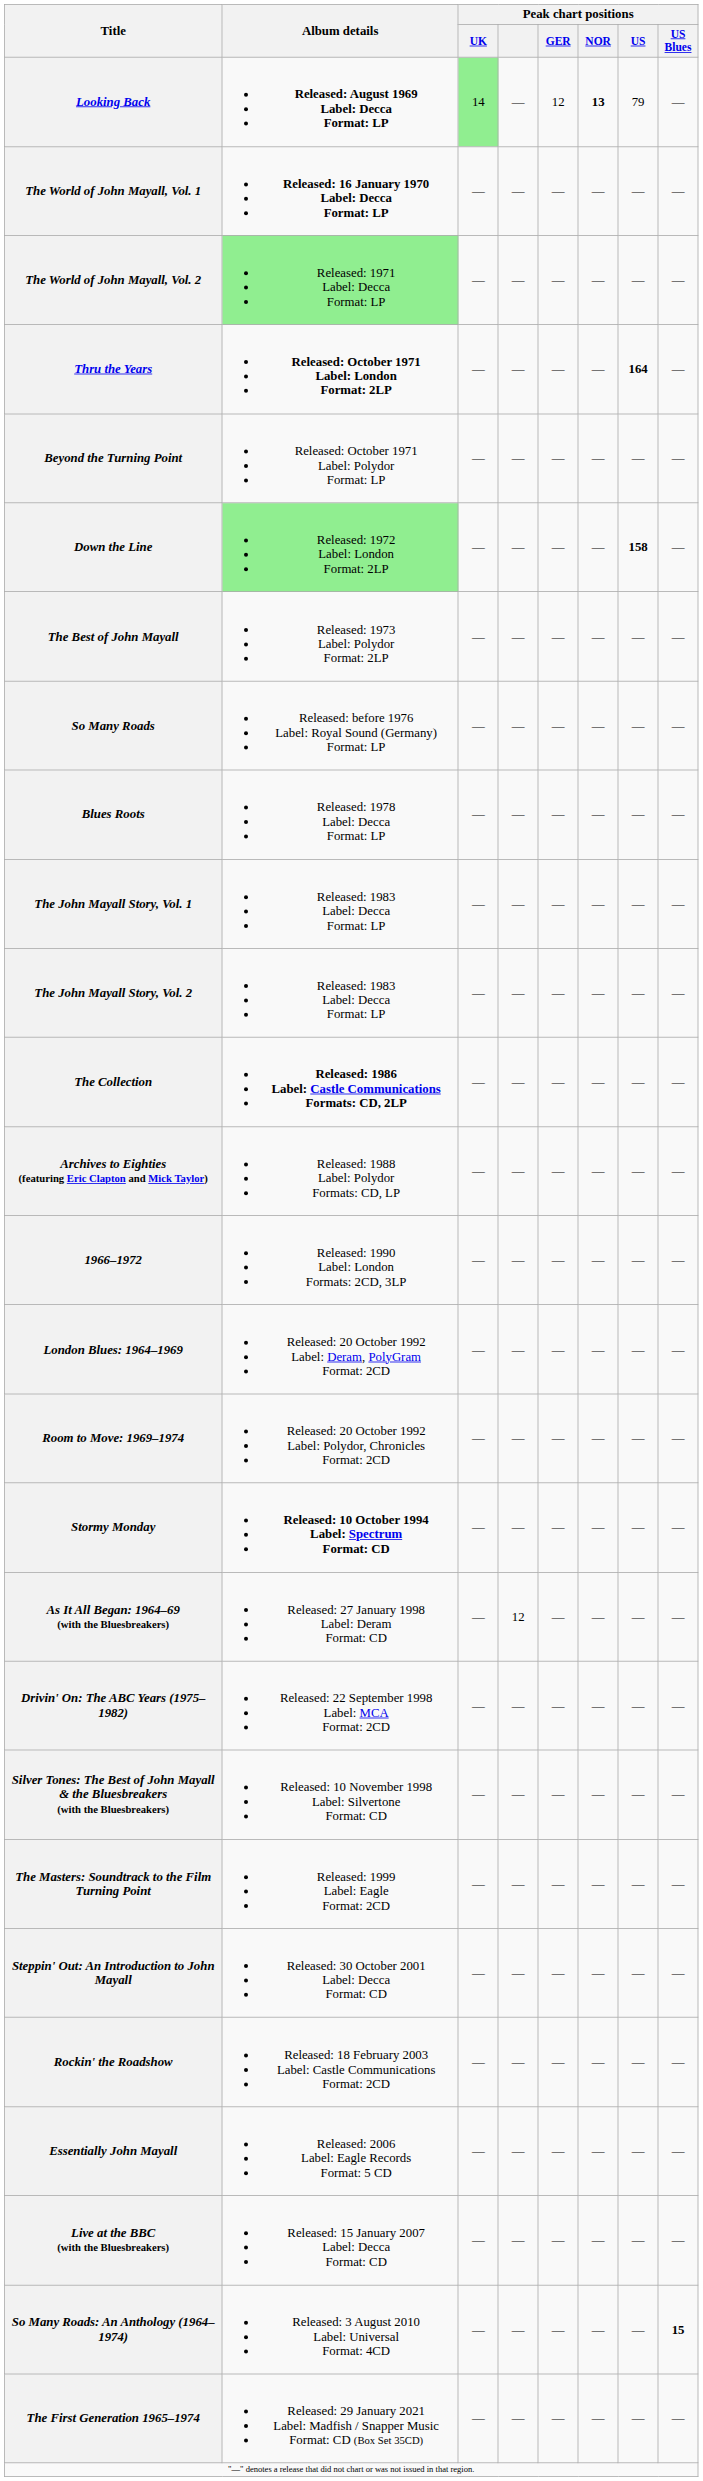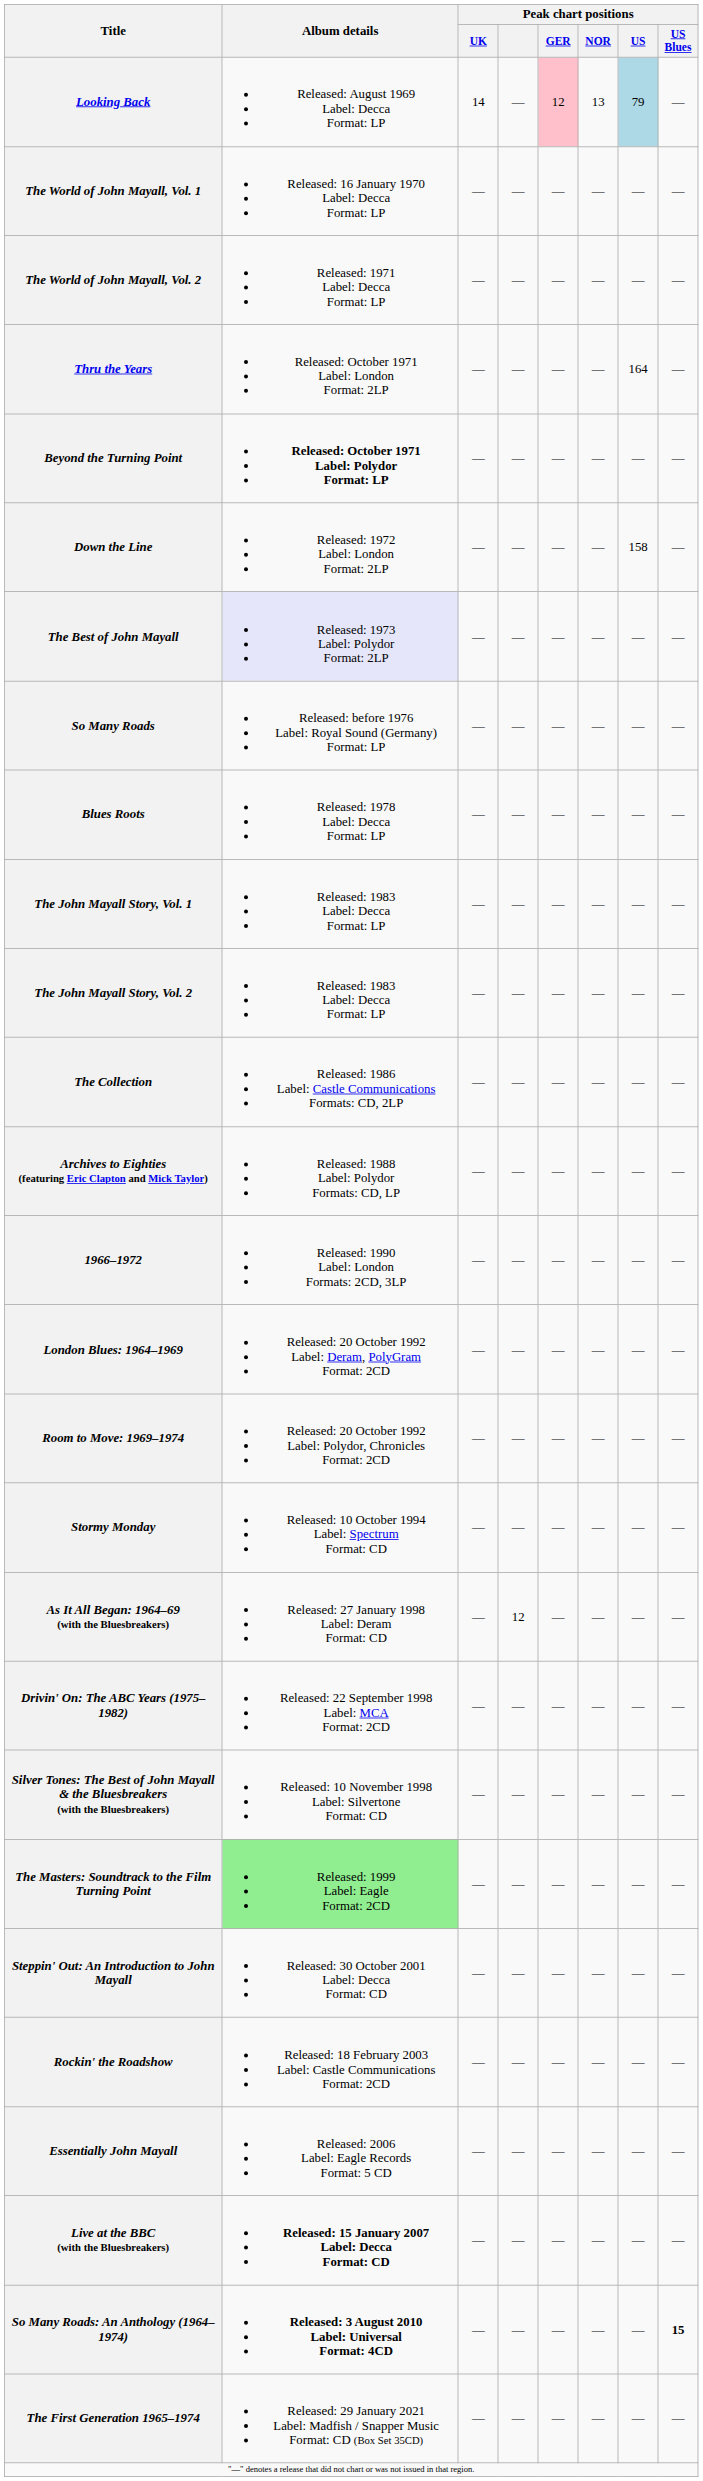(340, 109) bold -> (340, 109) normal
(478, 101) lightgreen background -> (478, 101) no background
(558, 101) no background -> (558, 101) pink background
(598, 101) bold -> (598, 101) normal
(638, 101) no background -> (638, 101) lightblue background
(340, 198) bold -> (340, 198) normal
(340, 287) lightgreen background -> (340, 287) no background
(340, 376) bold -> (340, 376) normal
(638, 369) bold -> (638, 369) normal
(340, 465) normal -> (340, 465) bold
(340, 555) lightgreen background -> (340, 555) no background
(638, 547) bold -> (638, 547) normal
(340, 644) no background -> (340, 644) lavender background
(340, 1089) bold -> (340, 1089) normal
(340, 1535) bold -> (340, 1535) normal
(340, 1891) no background -> (340, 1891) lightgreen background
(340, 2247) normal -> (340, 2247) bold
(340, 2337) normal -> (340, 2337) bold
